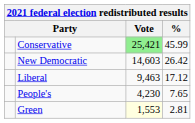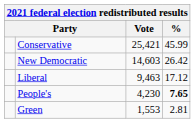(146, 45) lightgreen background -> (146, 45) no background
(179, 93) normal -> (179, 93) bold
(148, 110) lightyellow background -> (148, 110) no background
